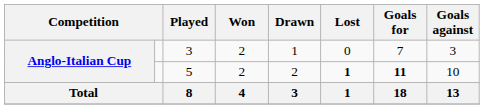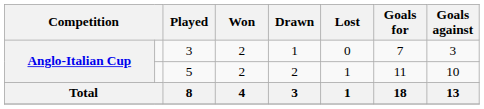(347, 72) bold -> (347, 72) normal
(400, 72) bold -> (400, 72) normal
